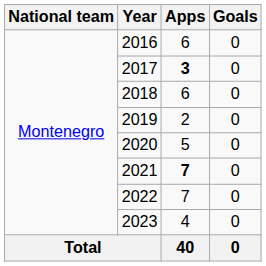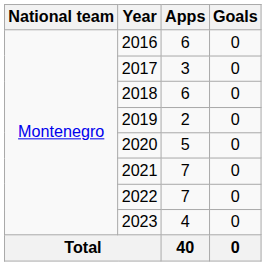(185, 68) bold -> (185, 68) normal
(185, 171) bold -> (185, 171) normal
